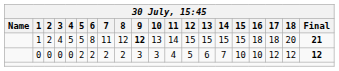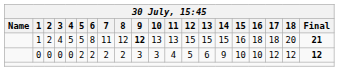(173, 40) 14 -> (173, 40) 13
(241, 40) 15 -> (241, 40) 16
(224, 55) 7 -> (224, 55) 9
